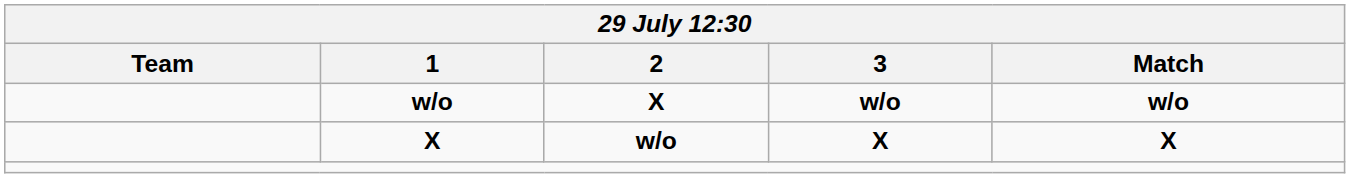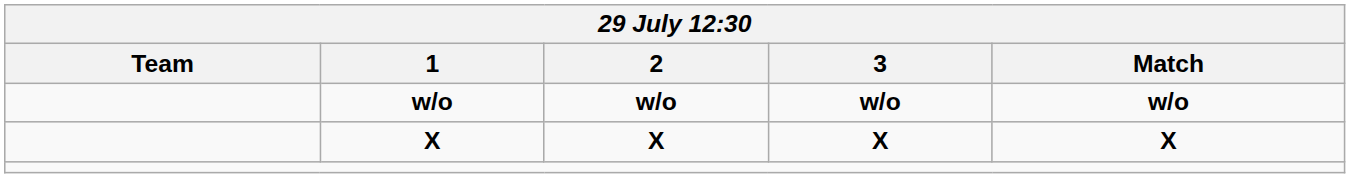(656, 102) X -> (656, 102) w/o
(656, 141) w/o -> (656, 141) X
